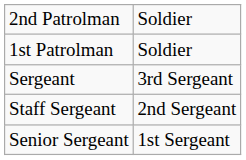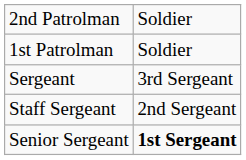(184, 139) normal -> (187, 139) bold
